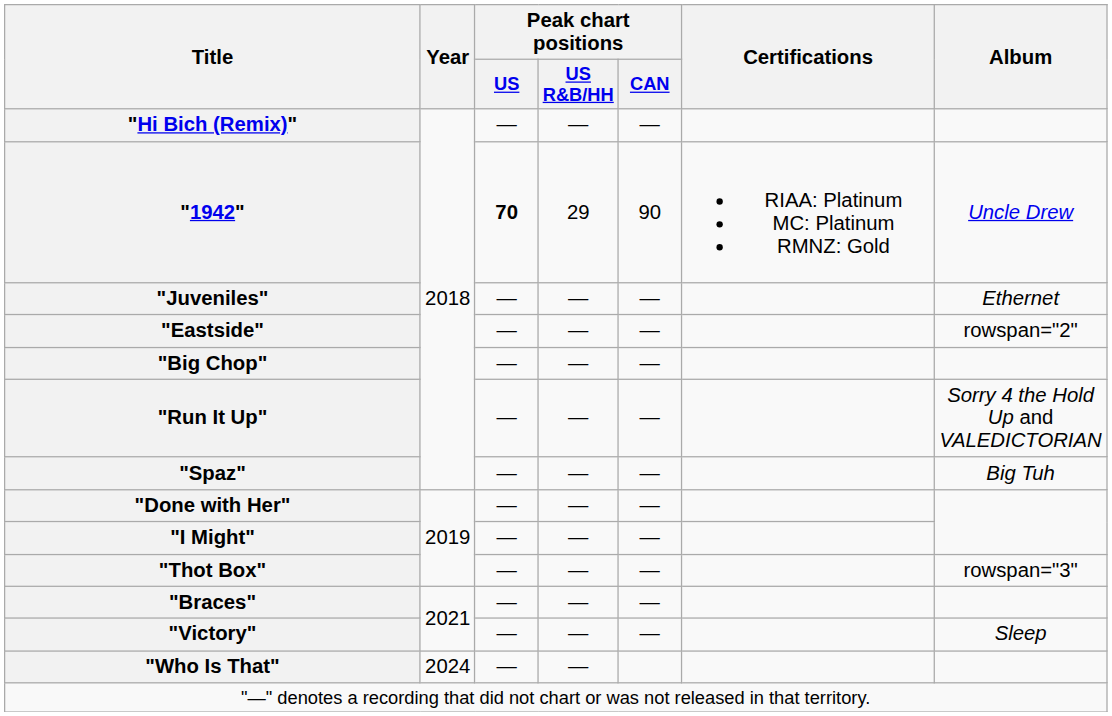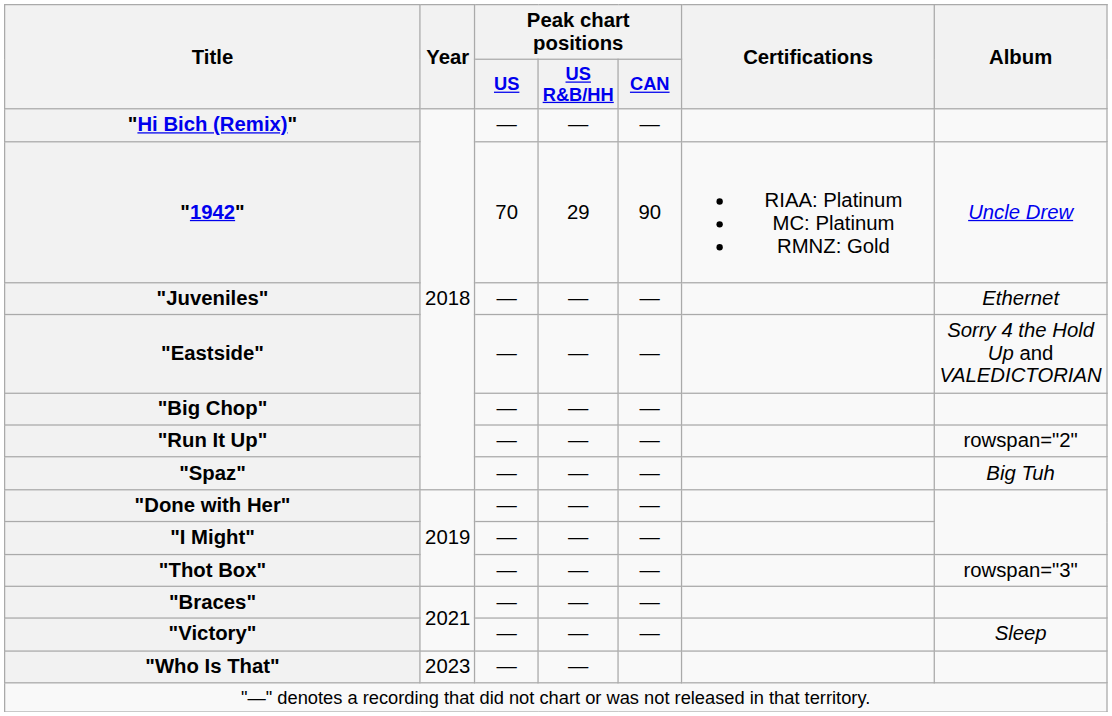(507, 211) bold -> (507, 211) normal
(1021, 330) rowspan="2" -> (1021, 353) Sorry 4 the Hold Up and VALEDICTORIAN
(1021, 418) Sorry 4 the Hold Up and VALEDICTORIAN -> (1021, 440) rowspan="2"
(448, 666) 2024 -> (448, 666) 2023
